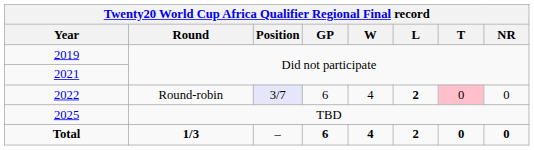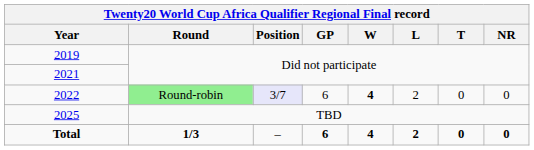(191, 94) no background -> (191, 94) lightgreen background
(370, 94) normal -> (370, 94) bold
(416, 94) bold -> (416, 94) normal
(461, 94) pink background -> (461, 94) no background
